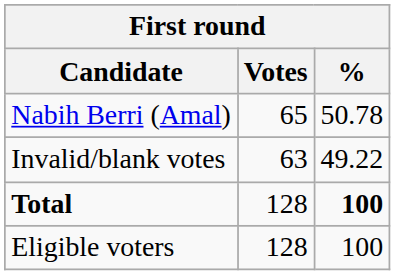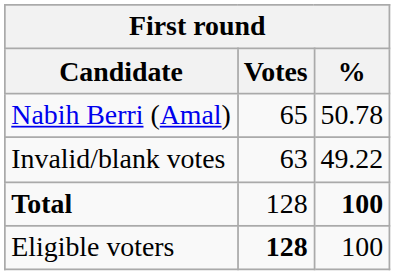(287, 247) normal -> (287, 247) bold
